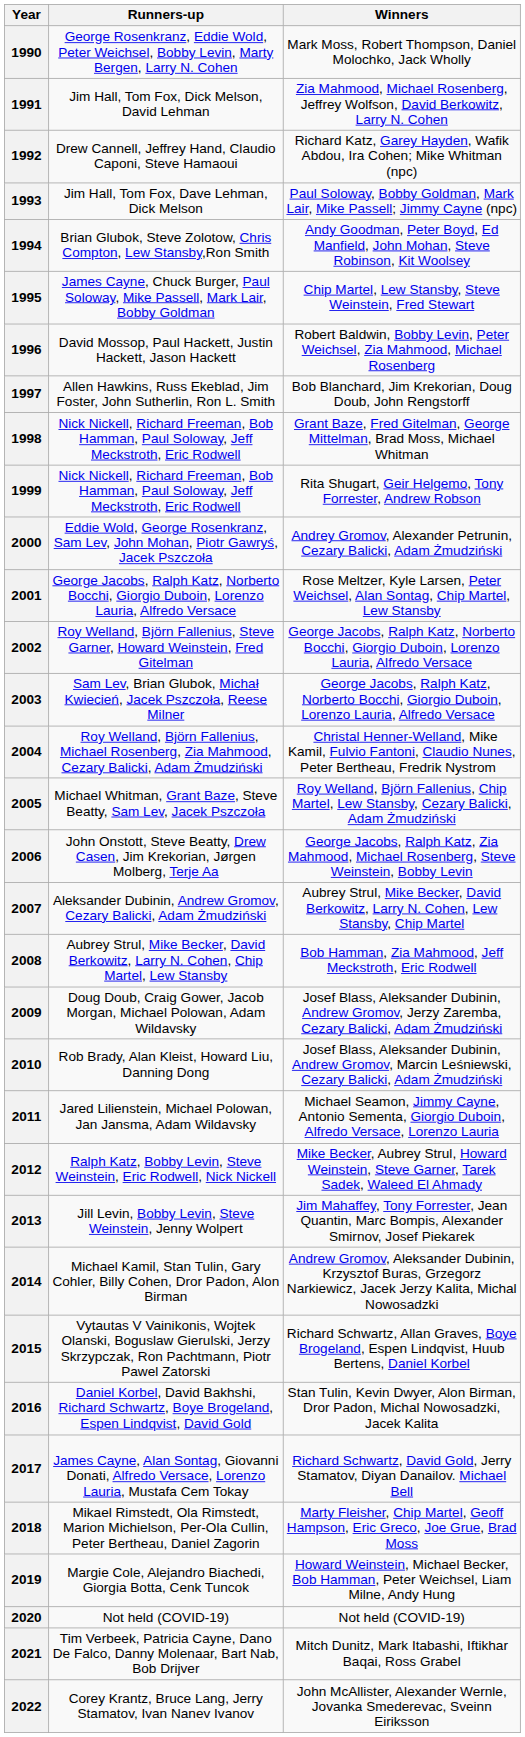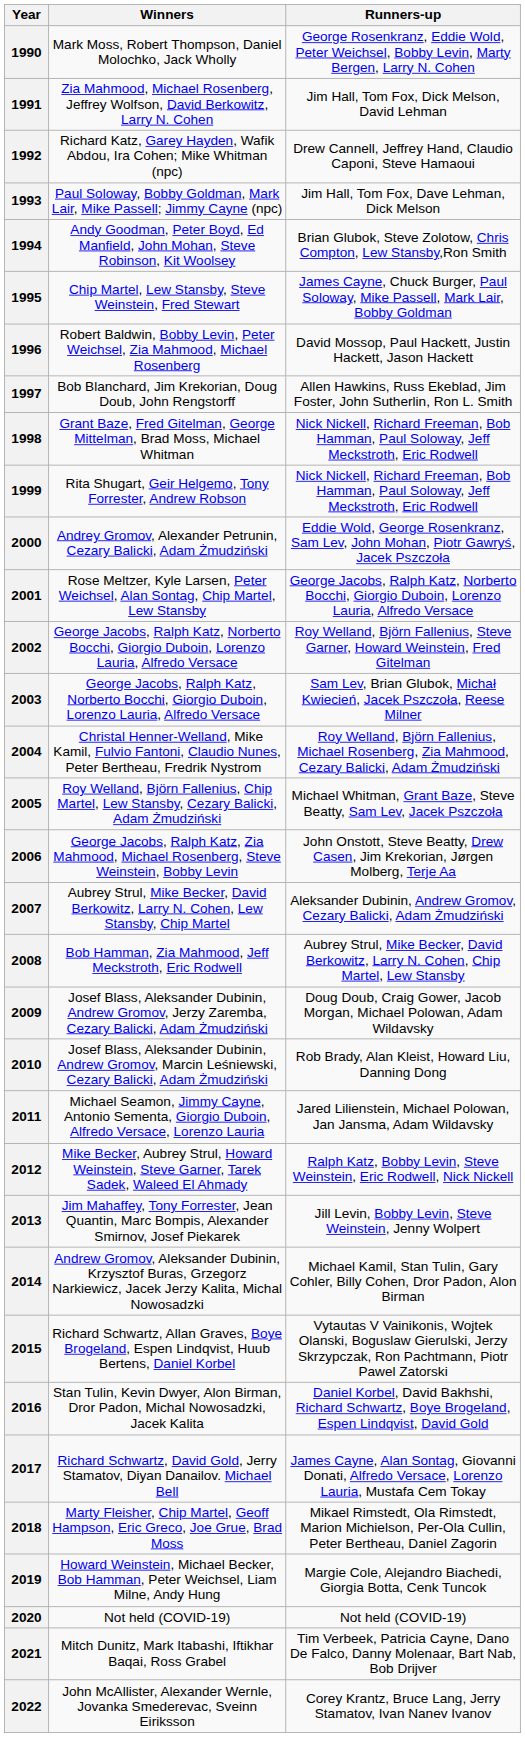columns swapped: (402, 15) <-> (166, 15)
